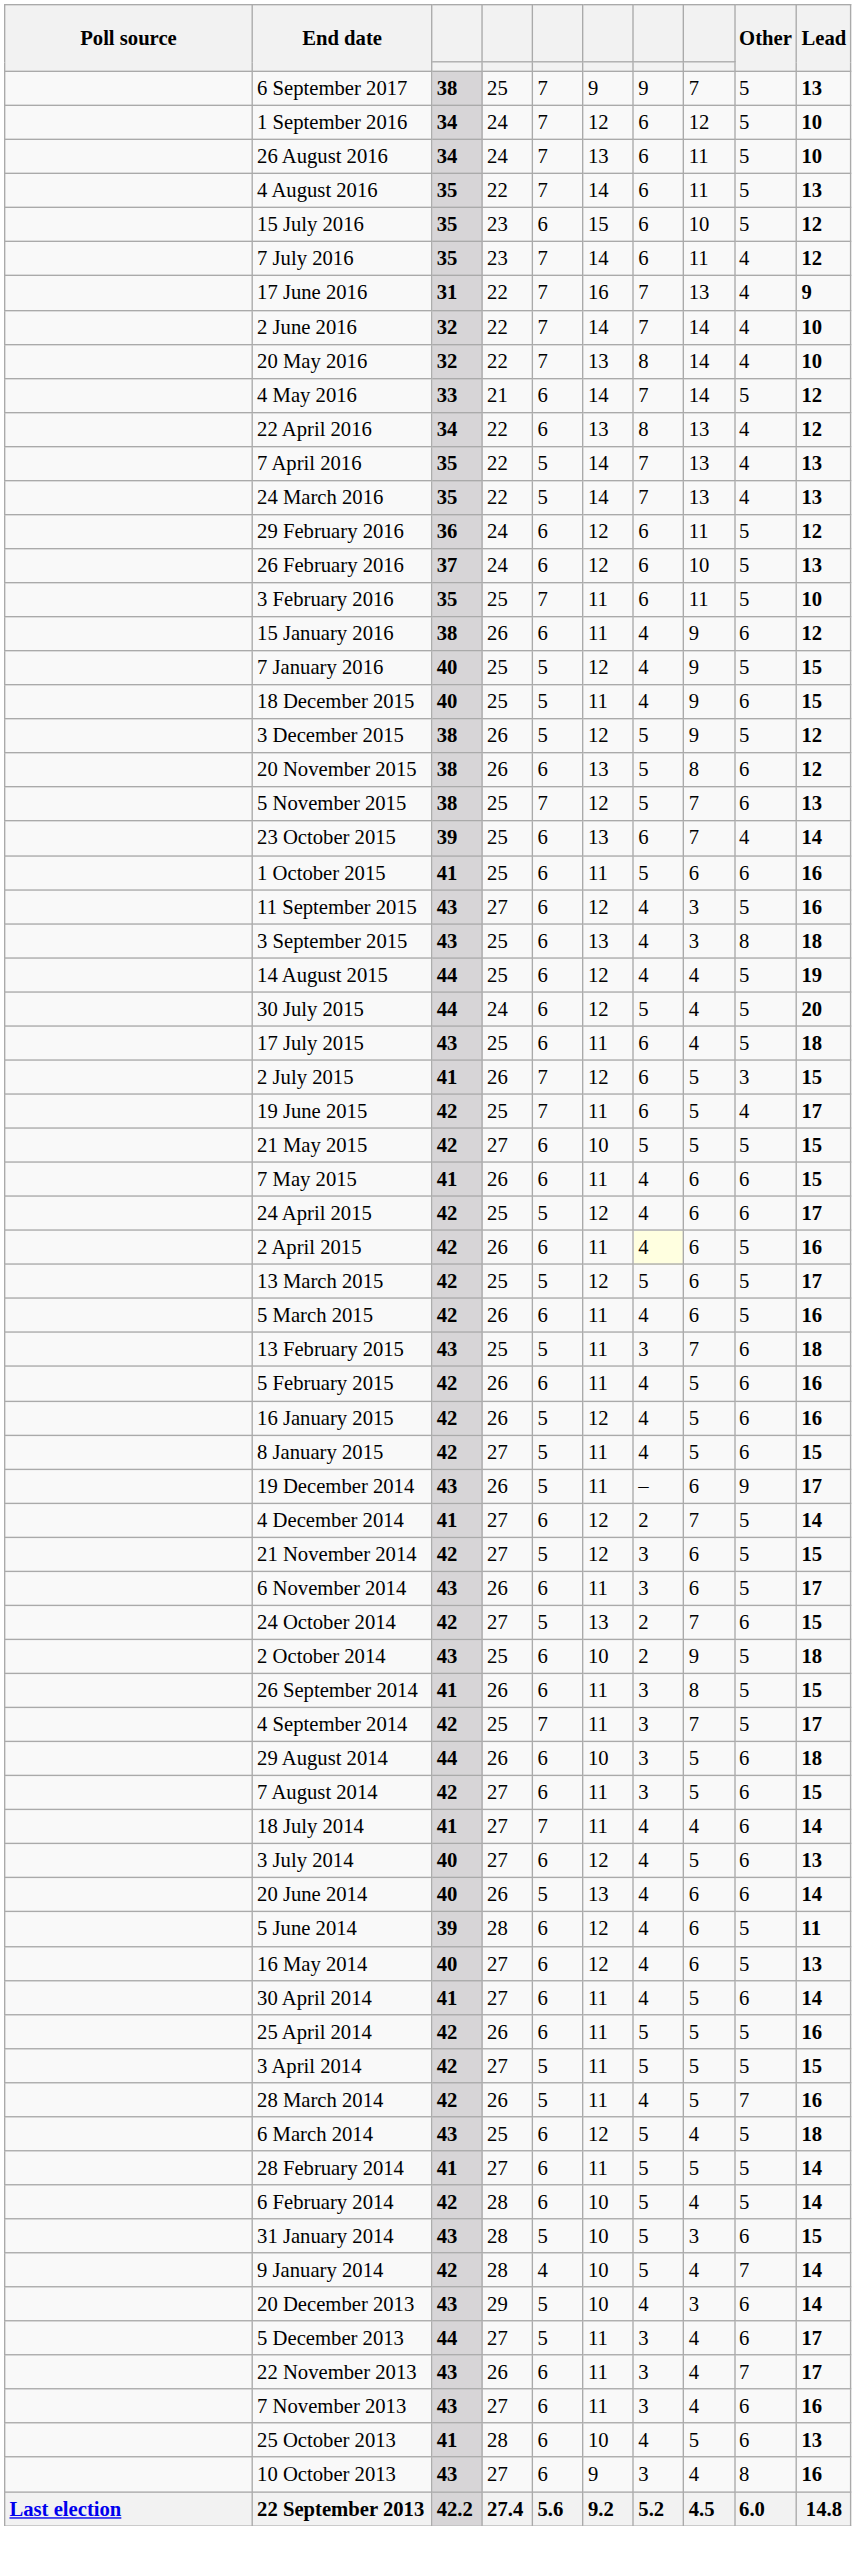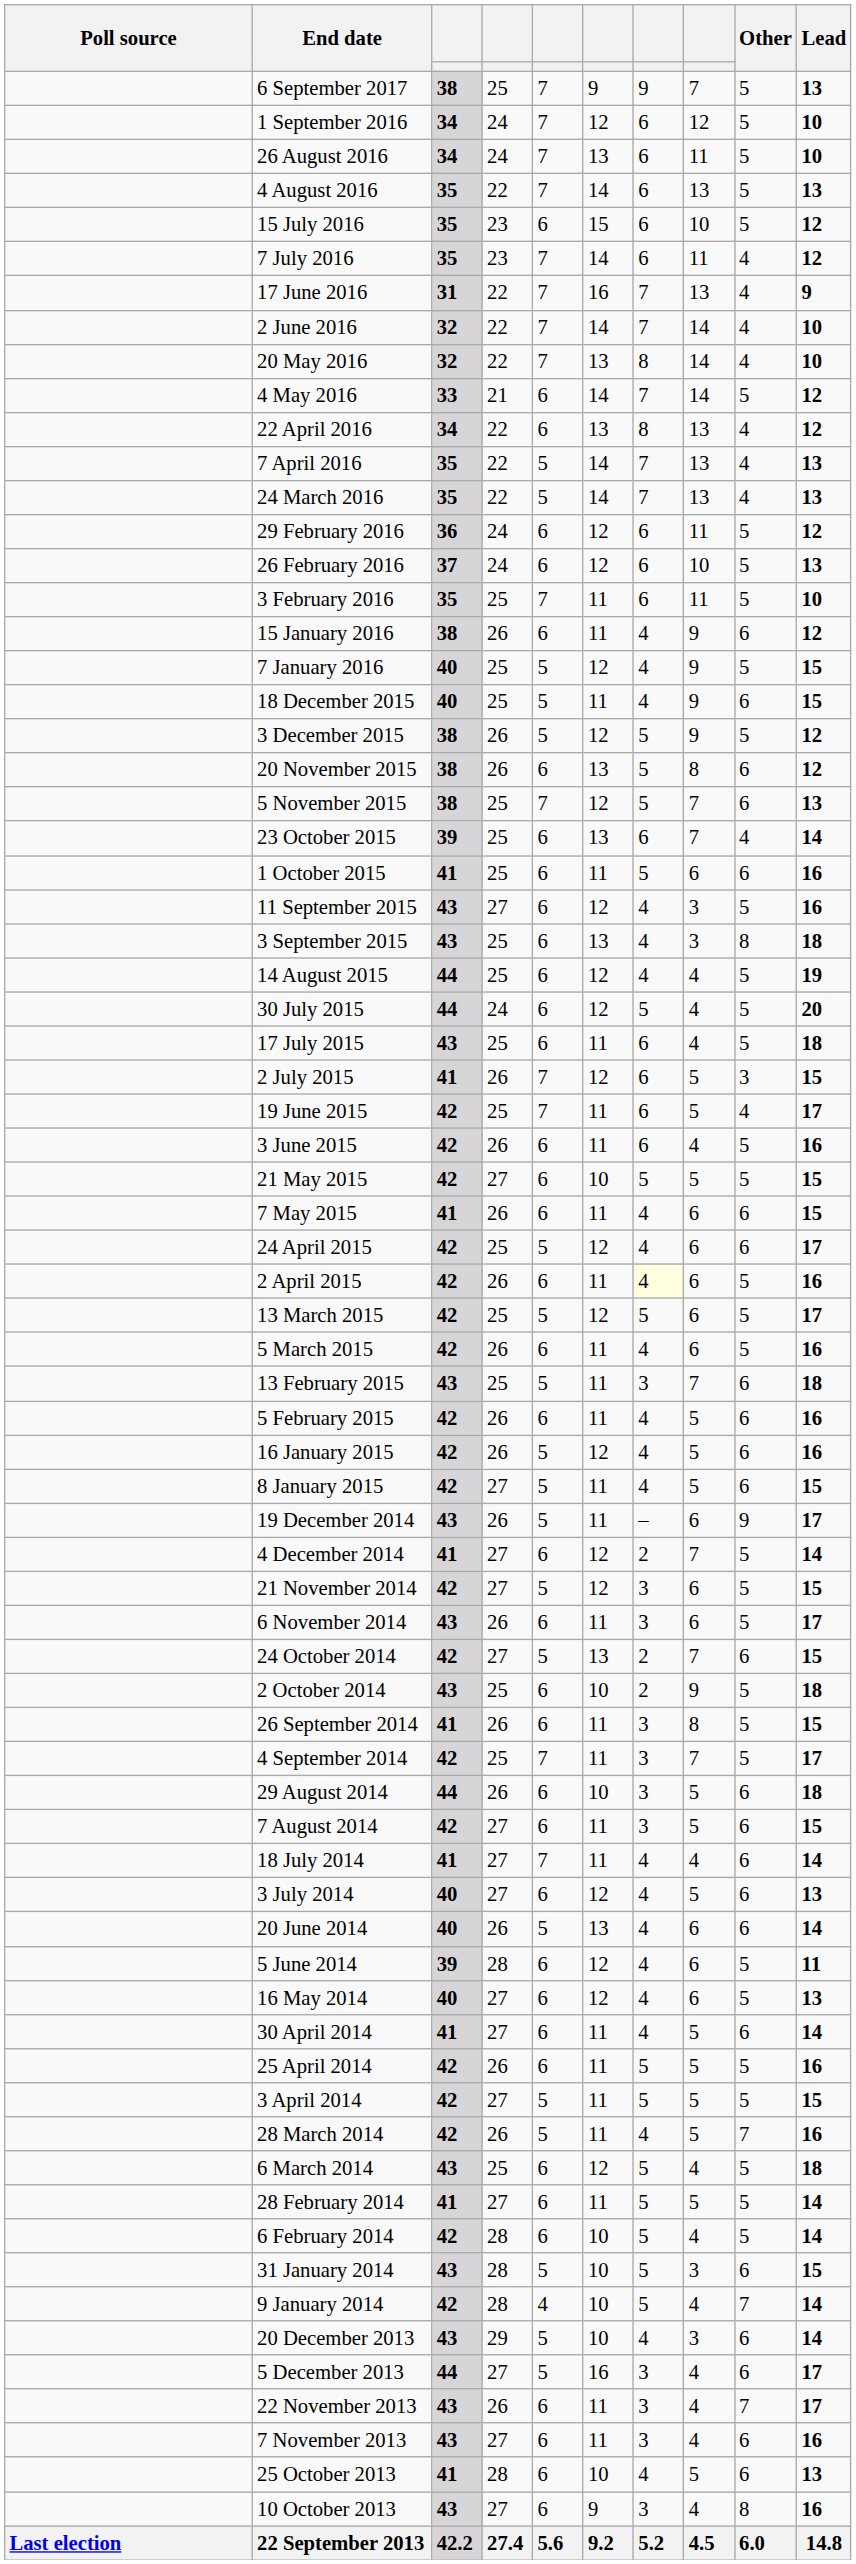(699, 190) 11 -> (699, 190) 13
+ row: (307, 1145)
(598, 2338) 11 -> (598, 2372) 16
